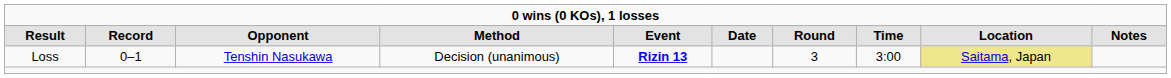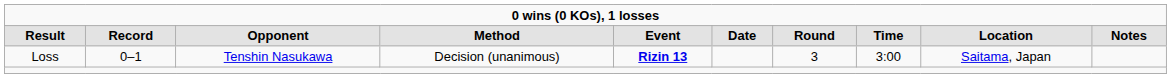(1006, 57) khaki background -> (1006, 57) no background
